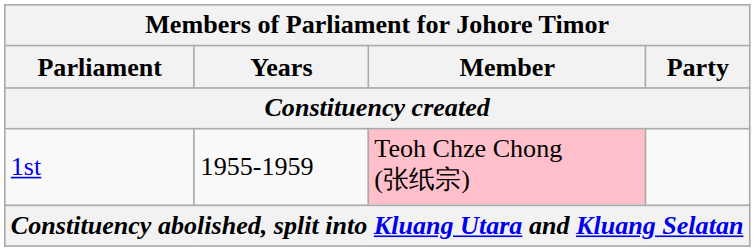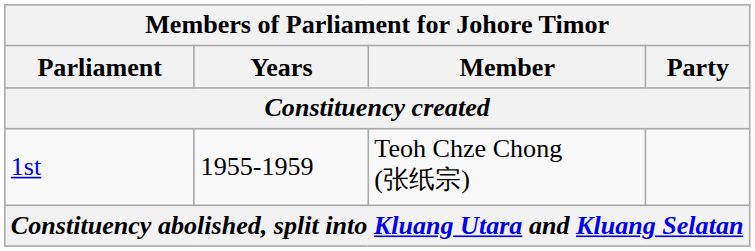(468, 164) pink background -> (468, 164) no background
